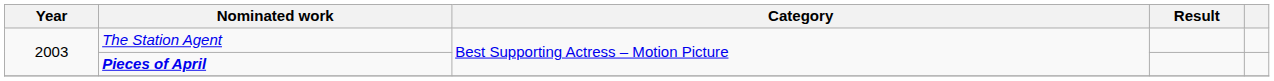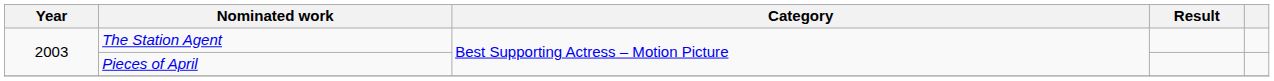(154, 64) bold -> (150, 64) normal
